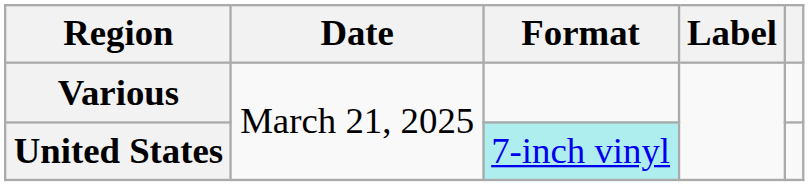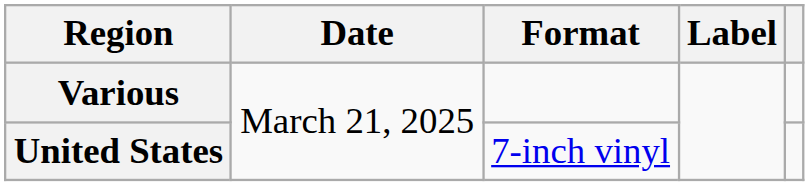(581, 150) paleturquoise background -> (581, 150) no background
